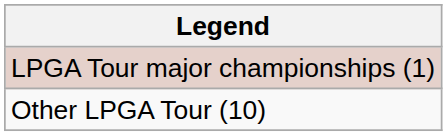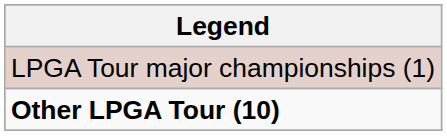(139, 110) normal -> (145, 110) bold
